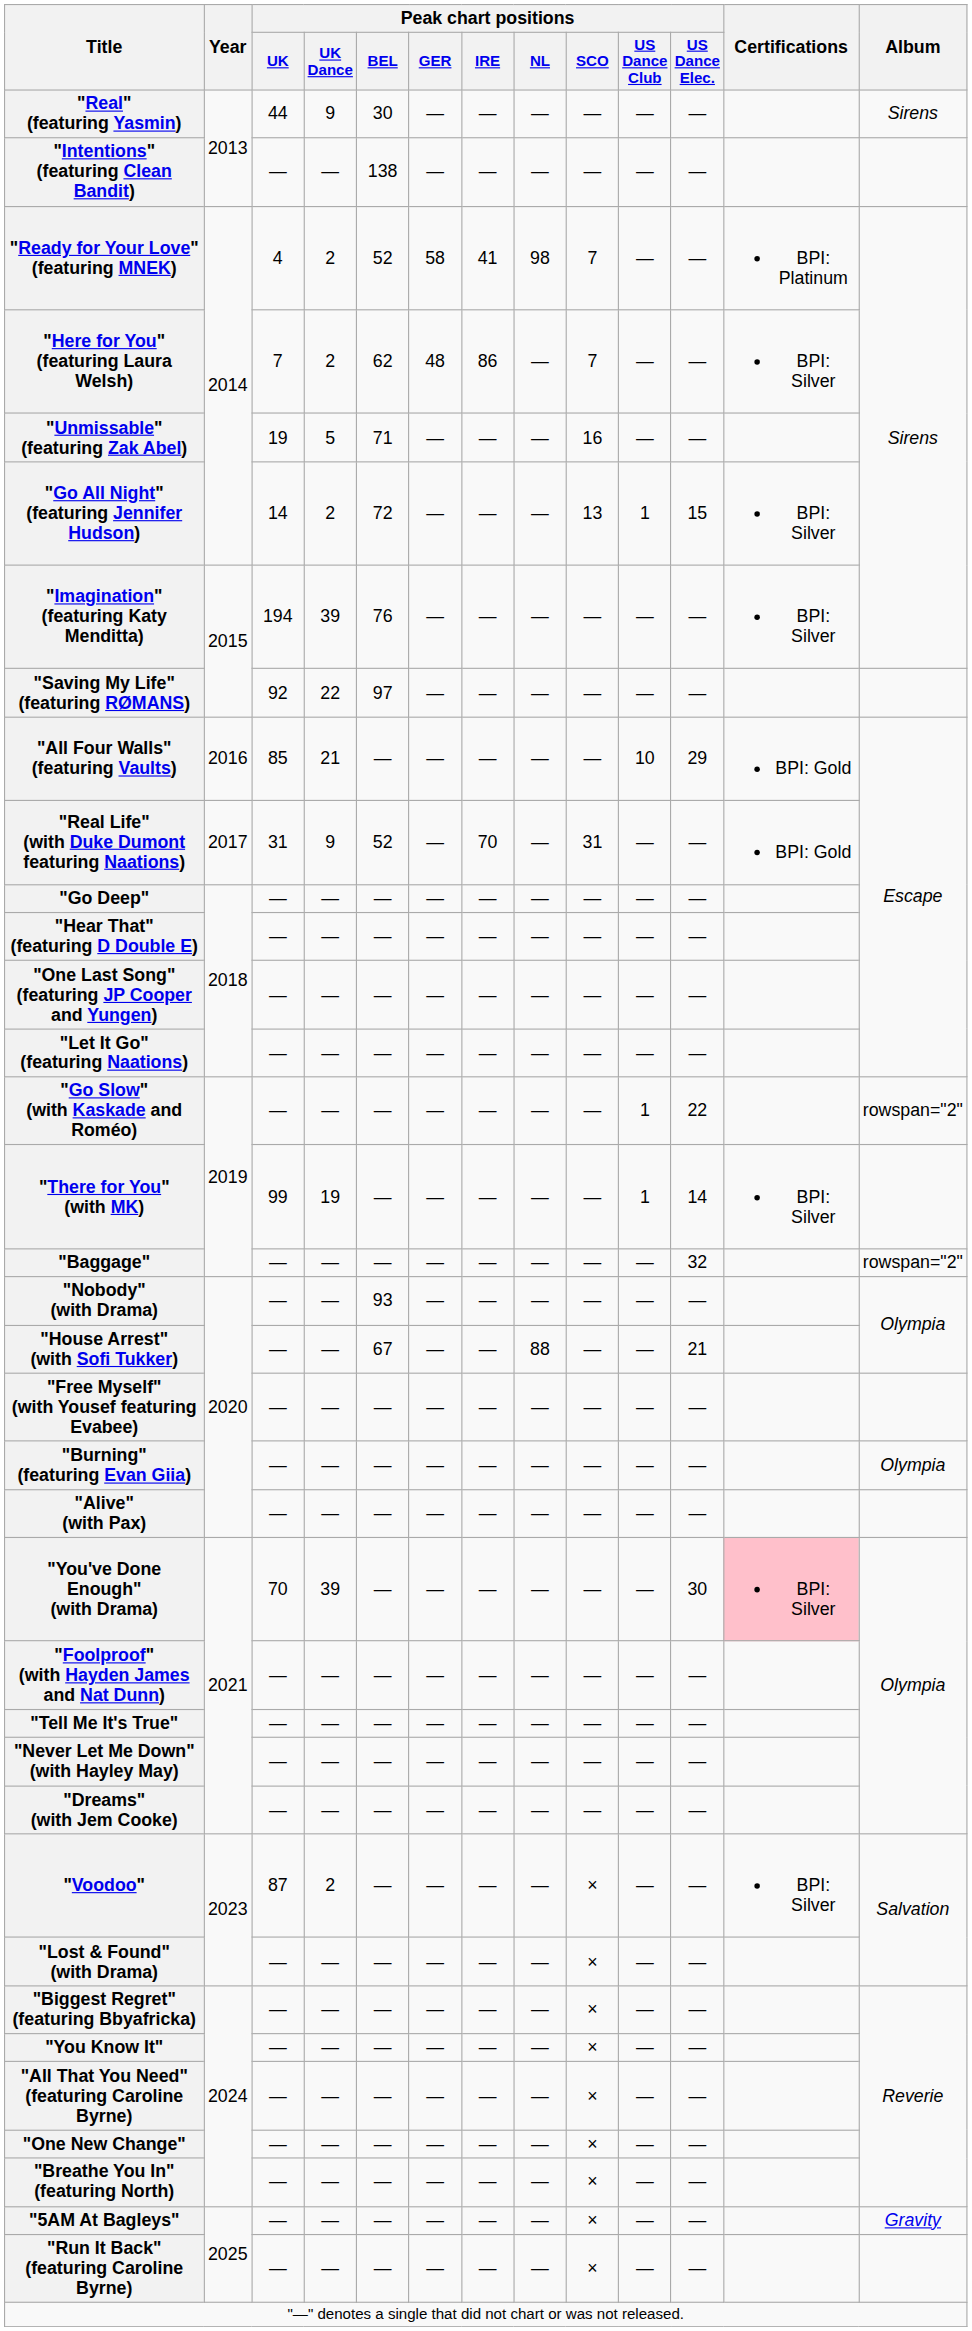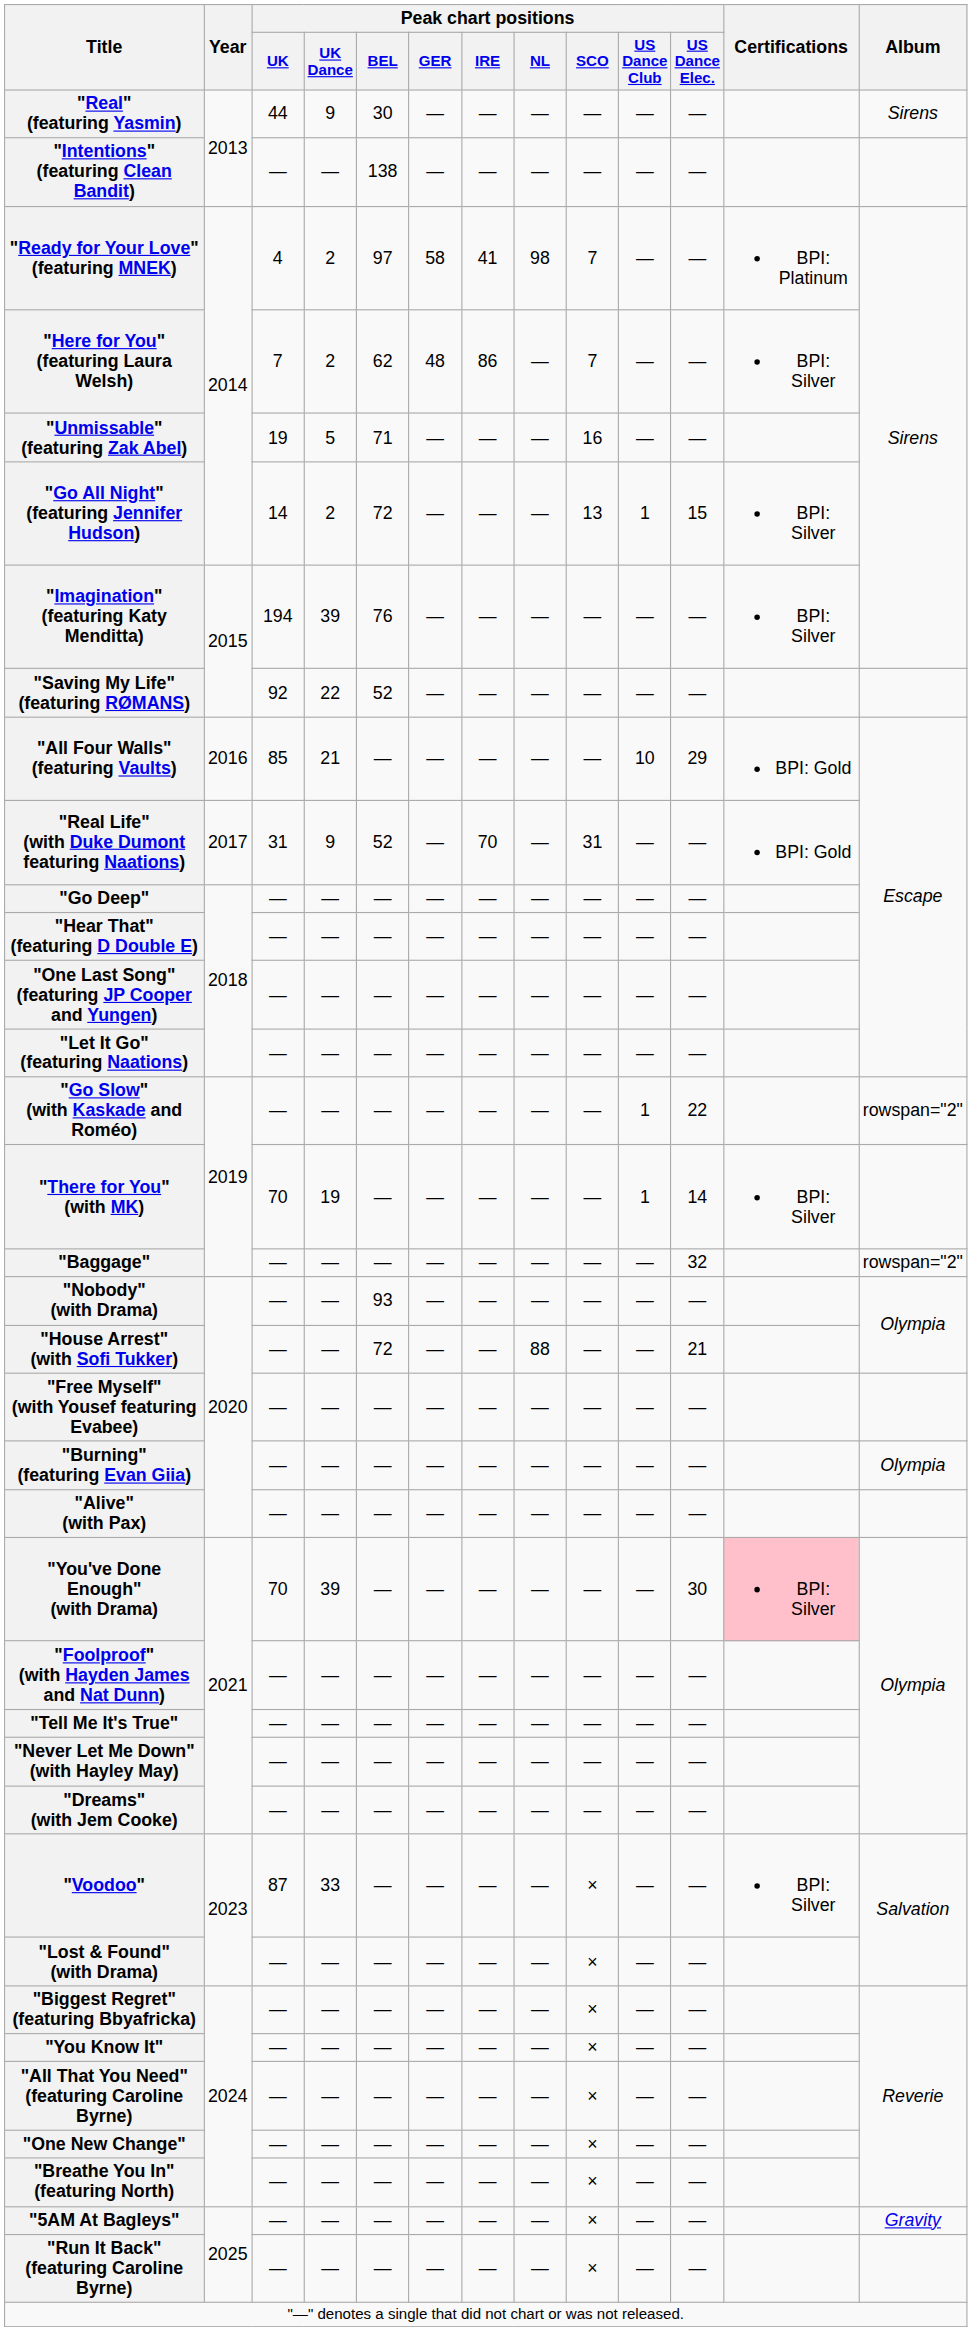(383, 257) 52 -> (383, 257) 97
(383, 692) 97 -> (383, 692) 52
(278, 1196) 99 -> (278, 1196) 70
(383, 1348) 67 -> (383, 1348) 72
(330, 1885) 2 -> (330, 1885) 33
